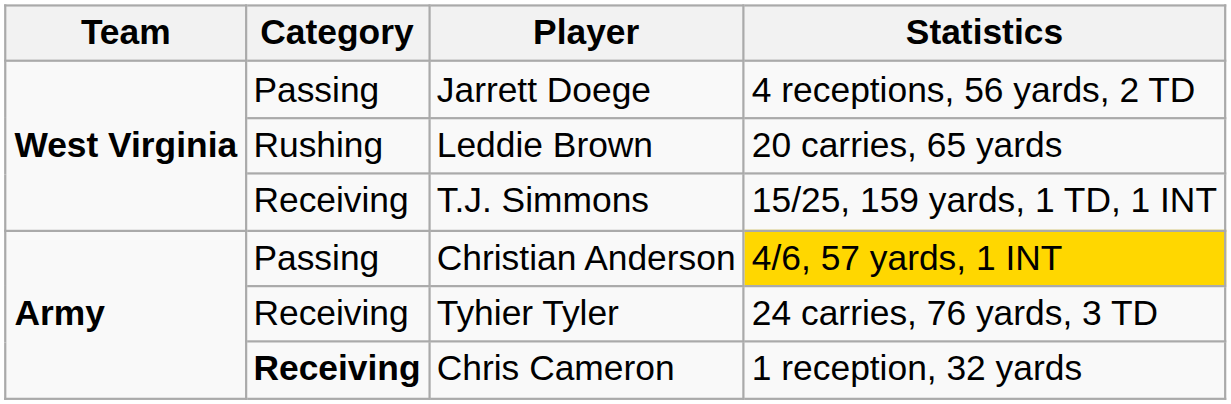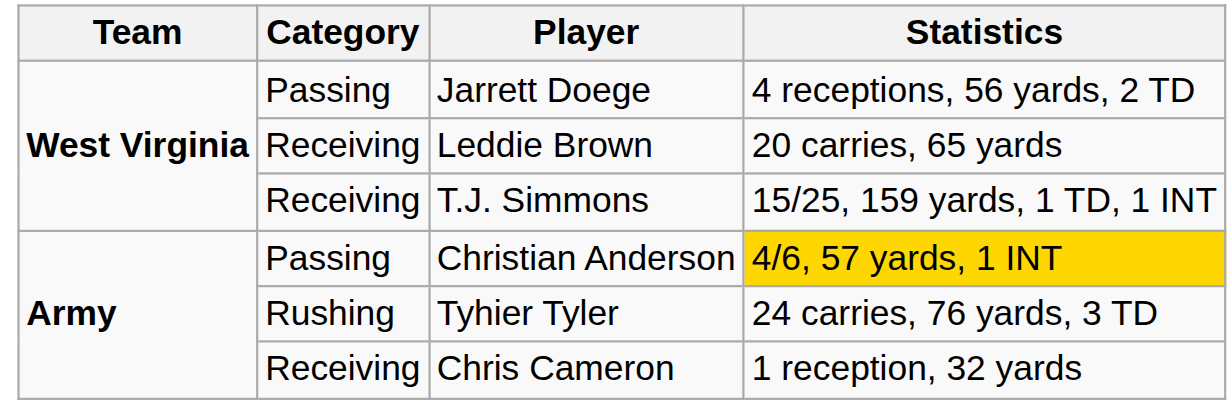(318, 145) Rushing -> (343, 145) Receiving
(331, 313) Receiving -> (330, 313) Rushing
(337, 369) bold -> (343, 369) normal
